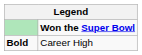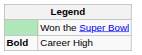(88, 27) bold -> (85, 27) normal
